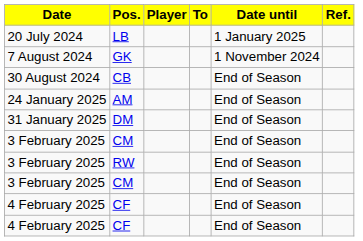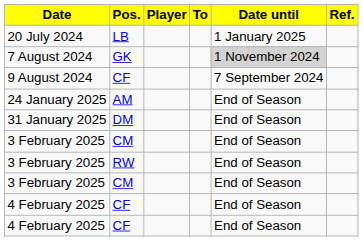(267, 57) no background -> (267, 57) lightgrey background
+ row: (50, 78)
- row: (54, 78)
